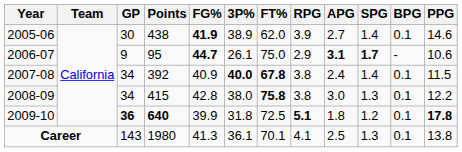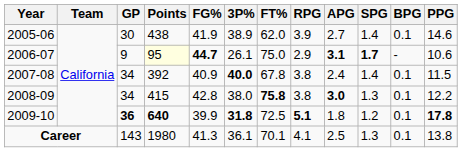(205, 34) bold -> (205, 34) normal
(155, 55) no background -> (155, 55) lightyellow background
(273, 75) bold -> (273, 75) normal
(336, 95) normal -> (336, 95) bold
(240, 116) normal -> (240, 116) bold
